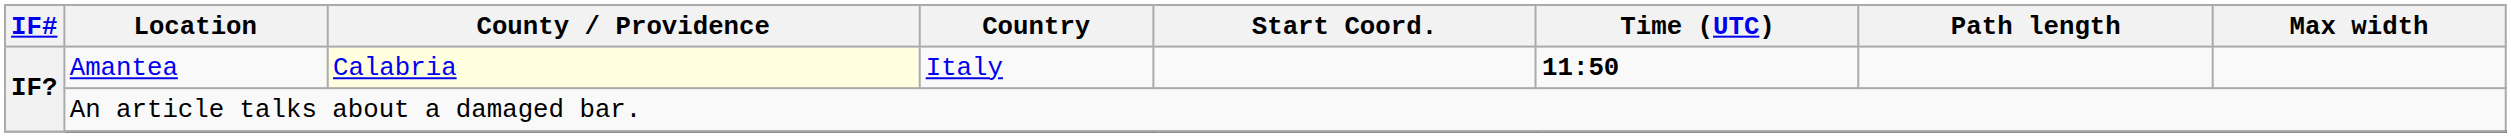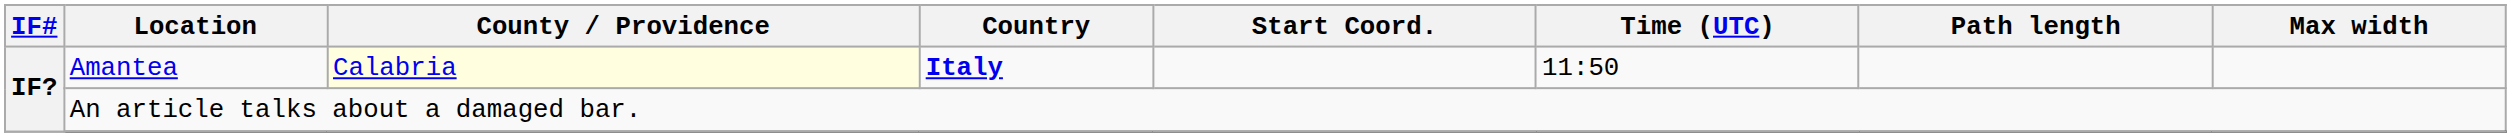(964, 68) normal -> (964, 68) bold
(1581, 68) bold -> (1581, 68) normal
